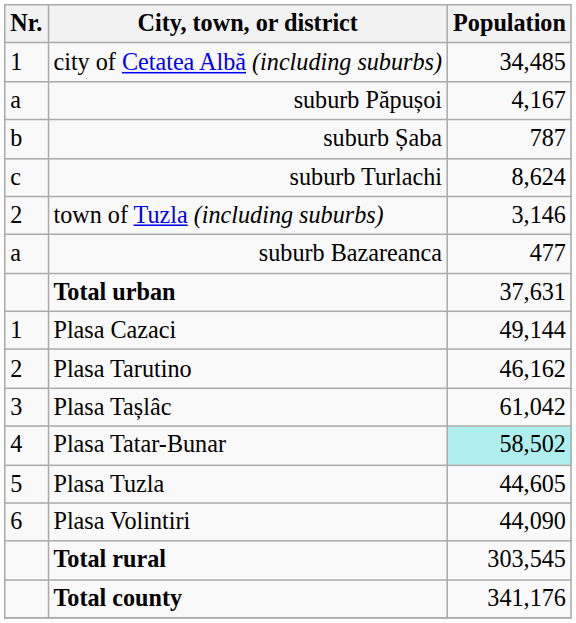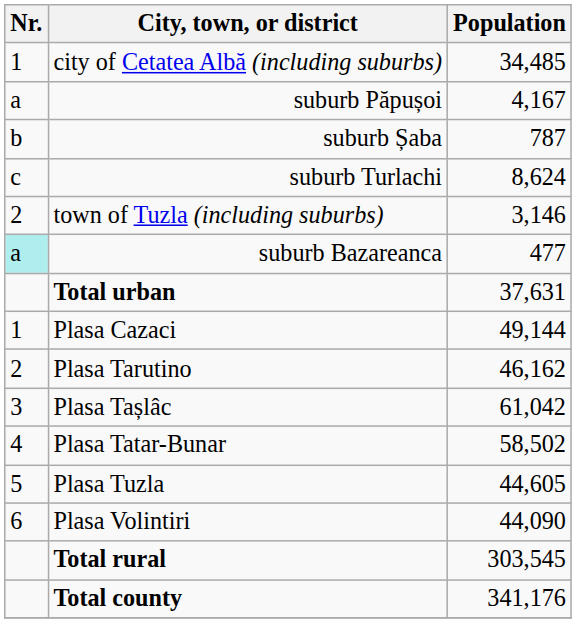(16, 253) no background -> (16, 253) paleturquoise background
(533, 445) paleturquoise background -> (533, 445) no background
